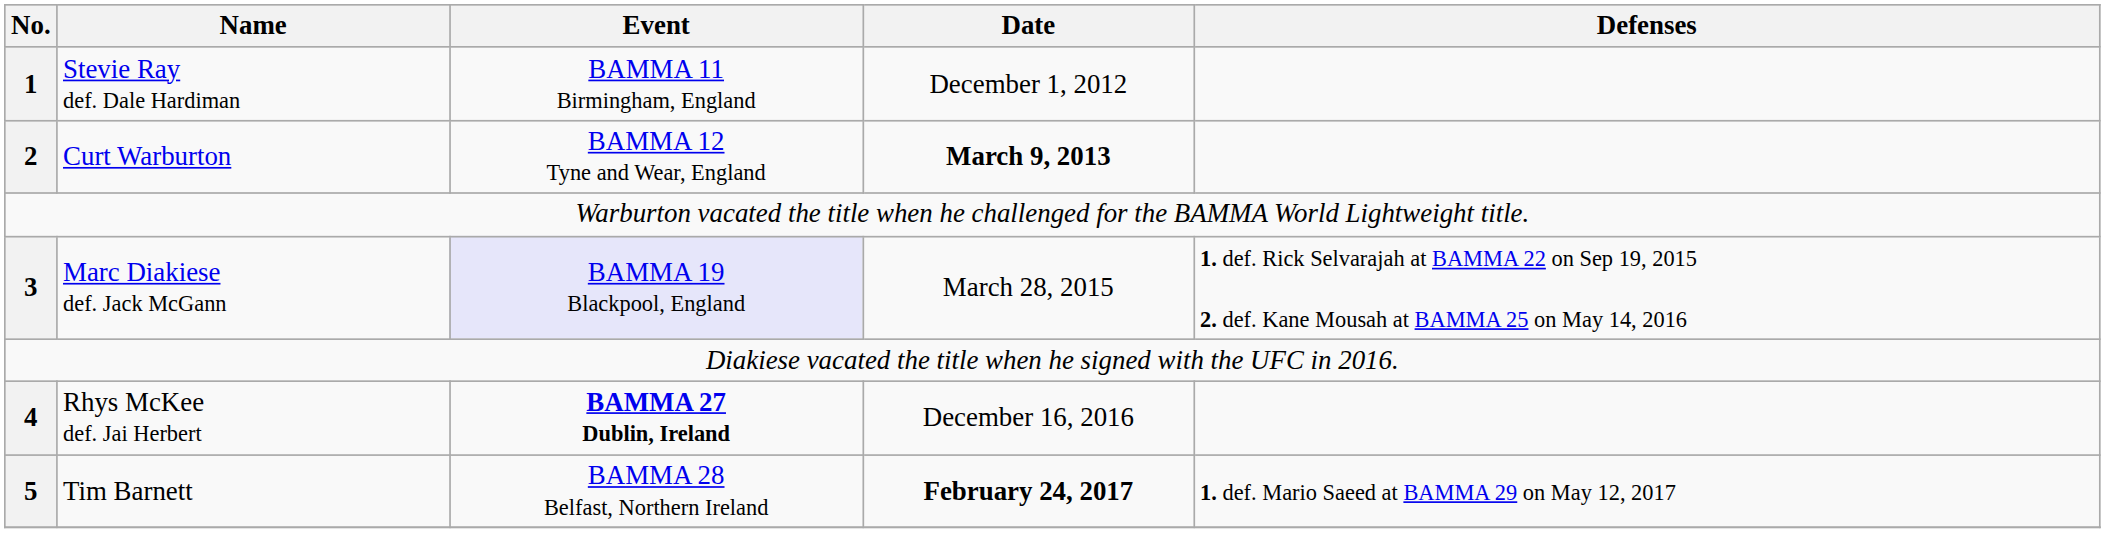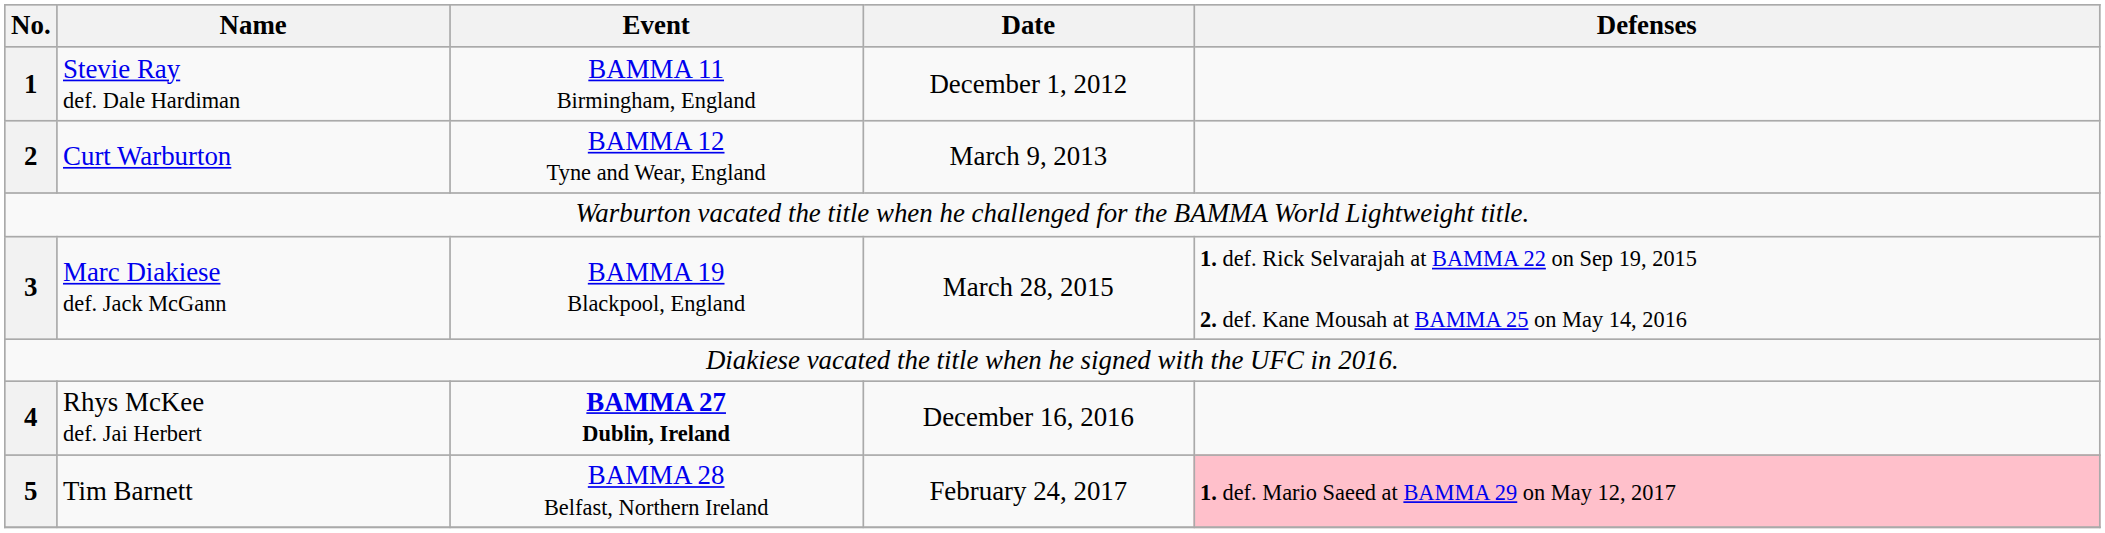(1028, 156) bold -> (1028, 156) normal
(656, 287) lavender background -> (656, 287) no background
(1028, 490) bold -> (1028, 490) normal
(1438, 492) no background -> (1438, 492) pink background
